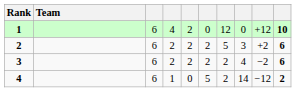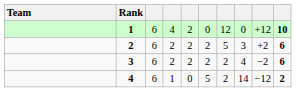columns swapped: (19, 12) <-> (48, 12)
